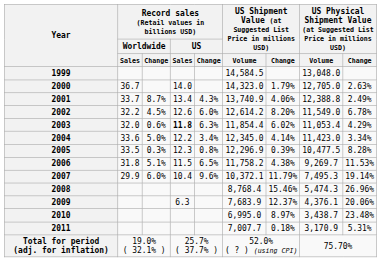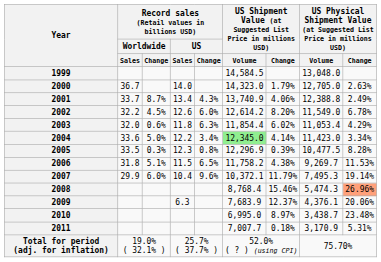(182, 125) bold -> (182, 125) normal
(244, 138) no background -> (244, 138) lightgreen background
(360, 190) no background -> (360, 190) lightsalmon background
